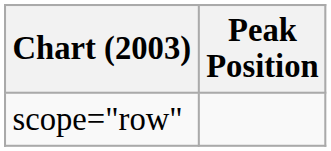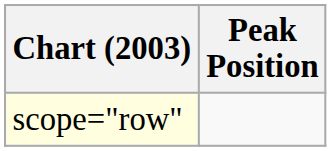(98, 118) no background -> (98, 118) lightyellow background
